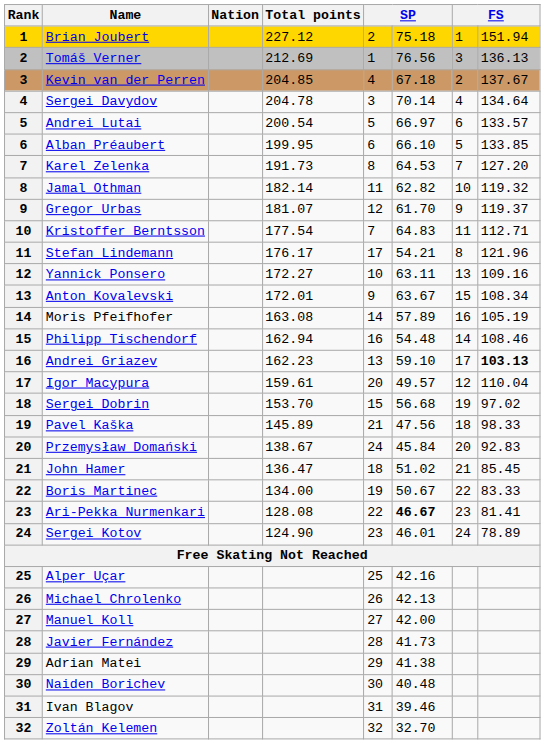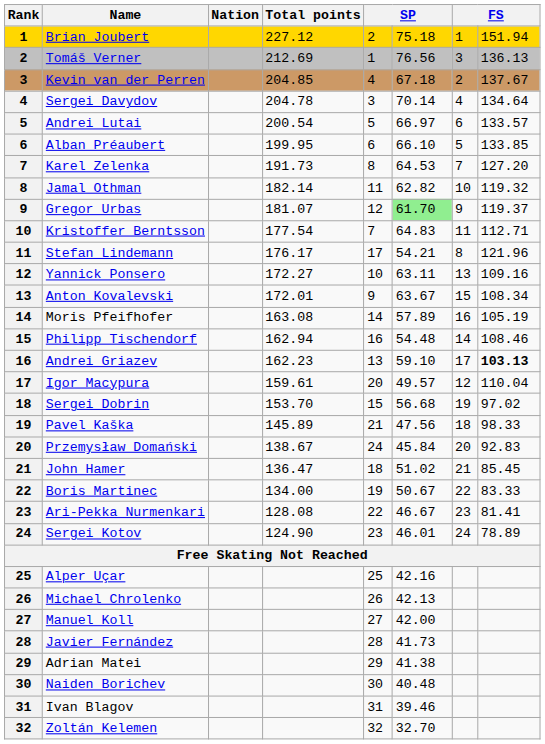(416, 210) no background -> (416, 210) lightgreen background
(416, 512) bold -> (416, 512) normal
